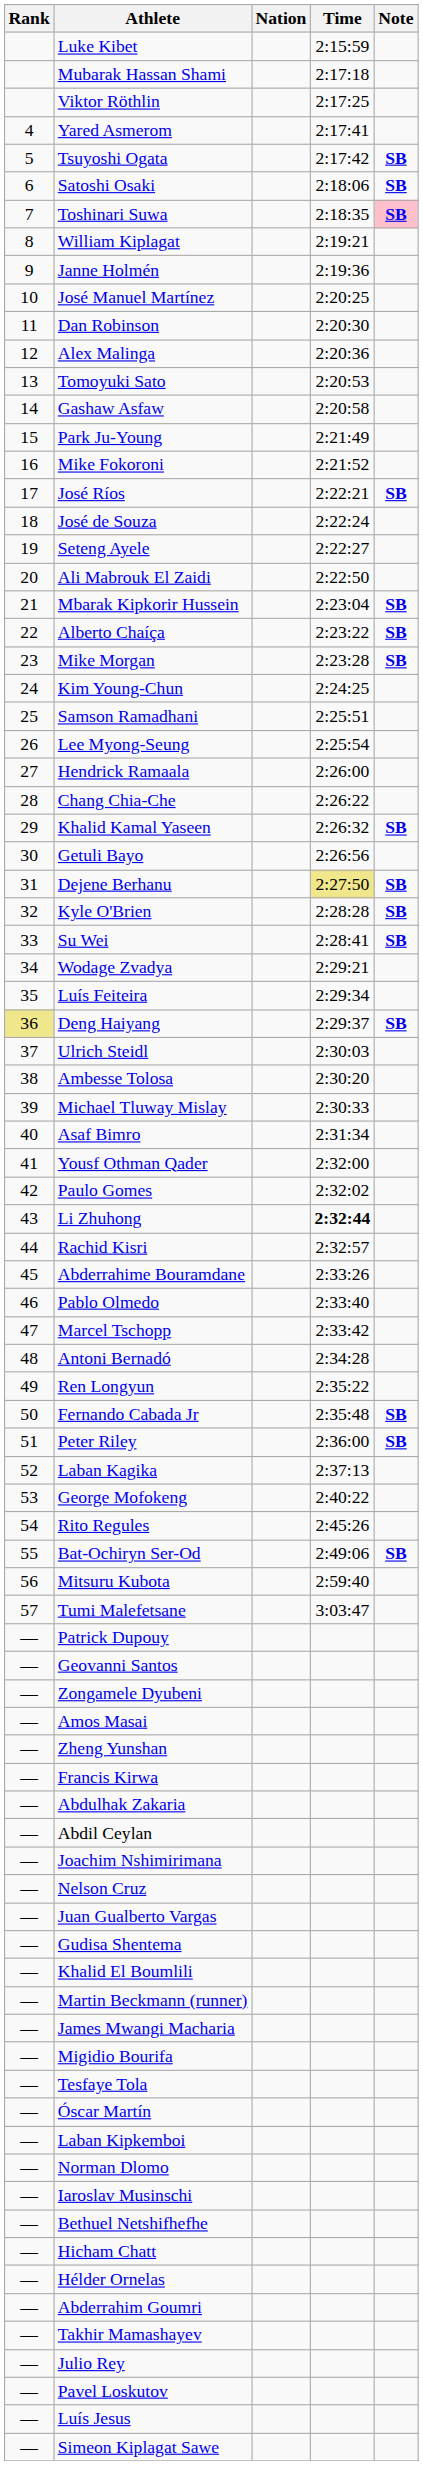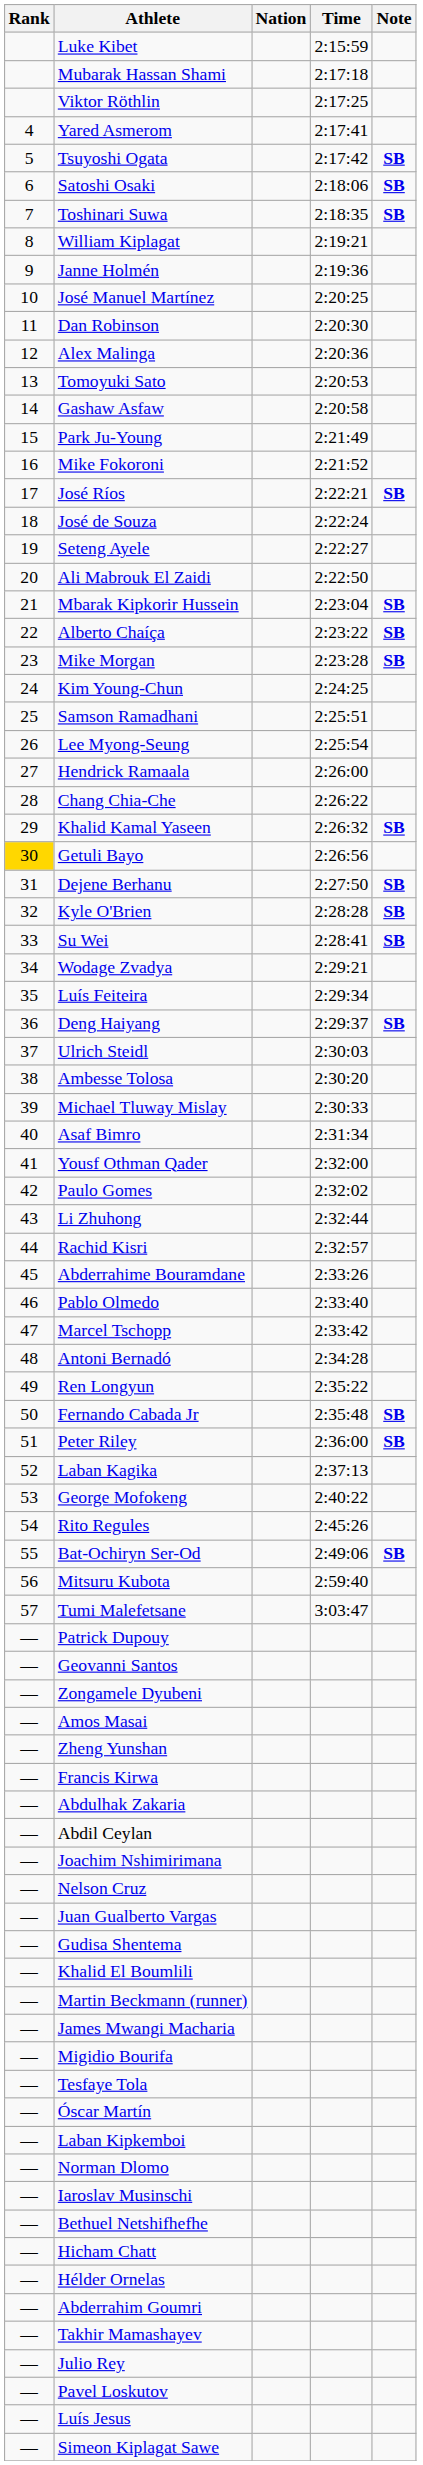(396, 213) pink background -> (394, 213) no background
(29, 855) no background -> (29, 855) gold background
(342, 883) khaki background -> (341, 883) no background
(29, 1023) khaki background -> (29, 1023) no background
(342, 1218) bold -> (341, 1218) normal
